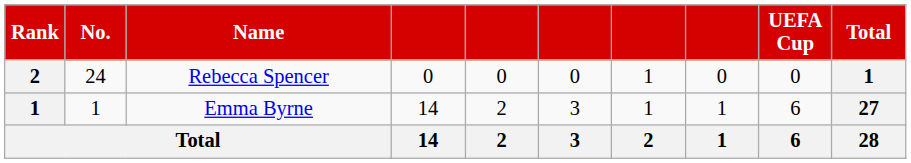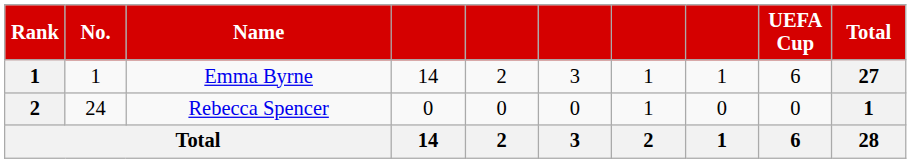rows swapped: (259, 108) <-> (259, 76)
